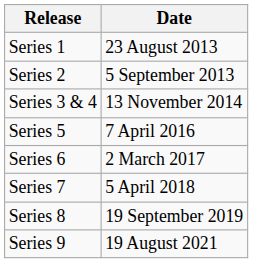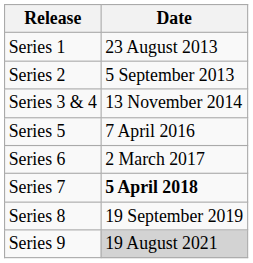(150, 187) normal -> (152, 187) bold
(161, 243) no background -> (161, 243) lightgrey background
